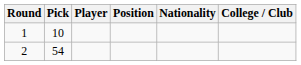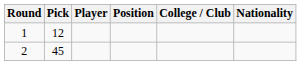columns swapped: (187, 13) <-> (257, 13)
(58, 32) 10 -> (58, 32) 12
(58, 51) 54 -> (58, 51) 45
